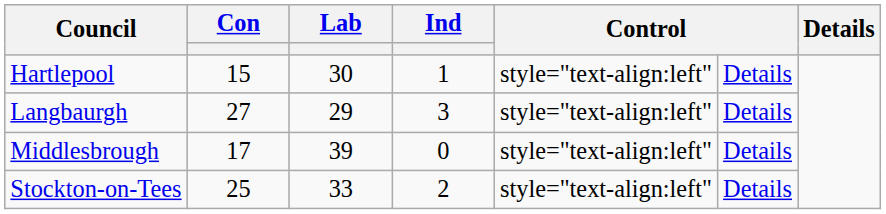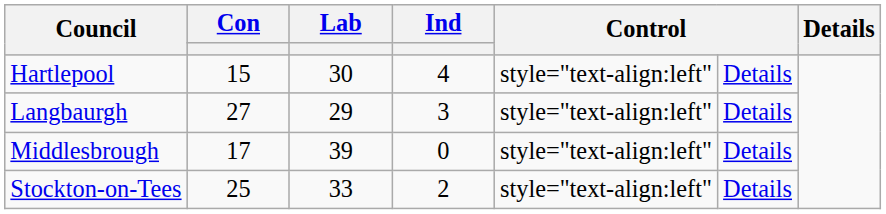(443, 73) 1 -> (443, 73) 4
